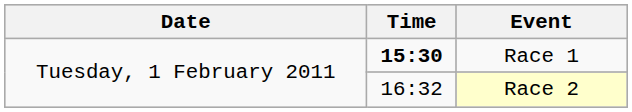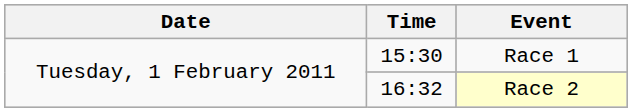(412, 56) bold -> (412, 56) normal
